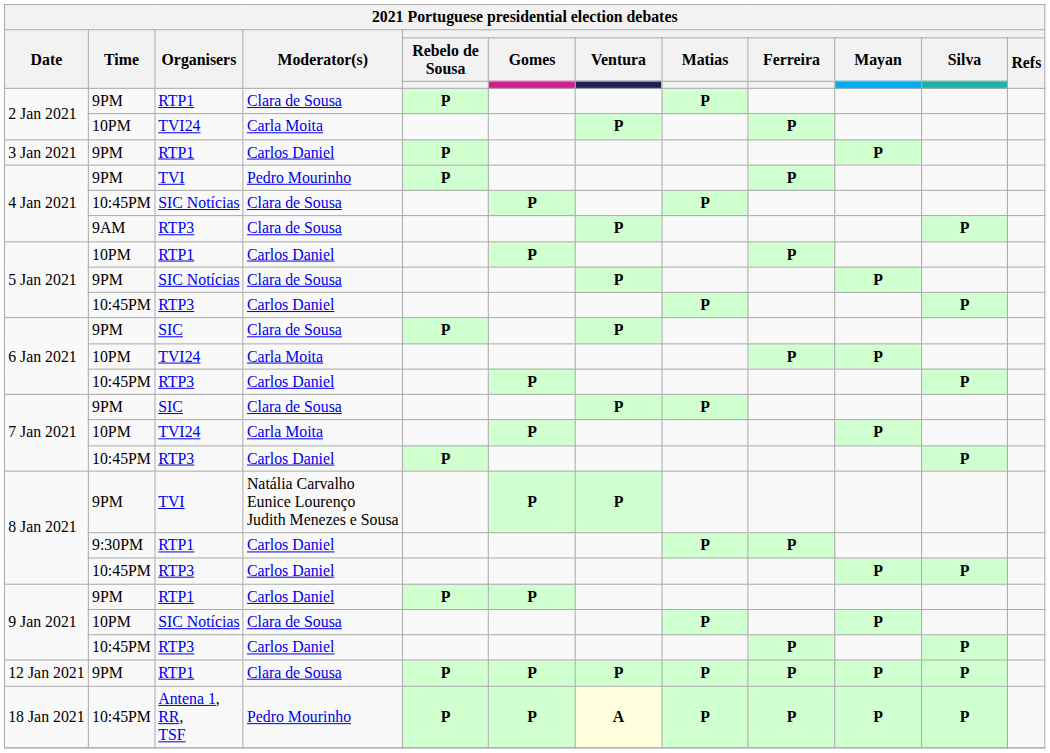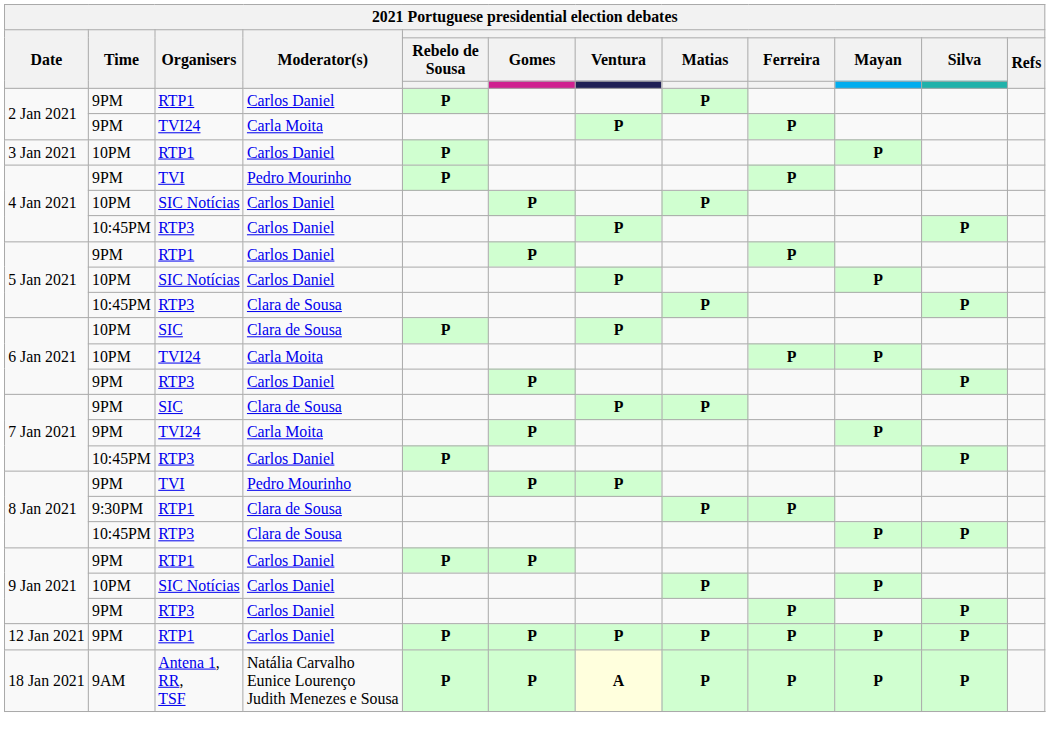(294, 100) Clara de Sousa -> (291, 100) Carlos Daniel
(111, 126) 10PM -> (107, 126) 9PM
(107, 151) 9PM -> (111, 151) 10PM
(121, 202) 10:45PM -> (111, 202) 10PM
(294, 202) Clara de Sousa -> (291, 202) Carlos Daniel
(109, 228) 9AM -> (121, 228) 10:45PM
(294, 228) Clara de Sousa -> (291, 228) Carlos Daniel
(111, 253) 10PM -> (107, 253) 9PM
(107, 279) 9PM -> (111, 279) 10PM
(294, 279) Clara de Sousa -> (291, 279) Carlos Daniel
(291, 304) Carlos Daniel -> (294, 304) Clara de Sousa
(107, 330) 9PM -> (111, 330) 10PM
(121, 381) 10:45PM -> (107, 381) 9PM
(111, 432) 10PM -> (107, 432) 9PM
(323, 501) Natália Carvalho Eunice Lourenço Judith Menezes e Sousa -> (299, 483) Pedro Mourinho
(291, 545) Carlos Daniel -> (294, 508) Clara de Sousa
(291, 570) Carlos Daniel -> (294, 534) Clara de Sousa
(294, 621) Clara de Sousa -> (291, 585) Carlos Daniel
(121, 647) 10:45PM -> (107, 610) 9PM
(294, 672) Clara de Sousa -> (291, 636) Carlos Daniel
(121, 716) 10:45PM -> (109, 679) 9AM
(299, 716) Pedro Mourinho -> (323, 679) Natália Carvalho Eunice Lourenço Judith Menezes e Sousa
